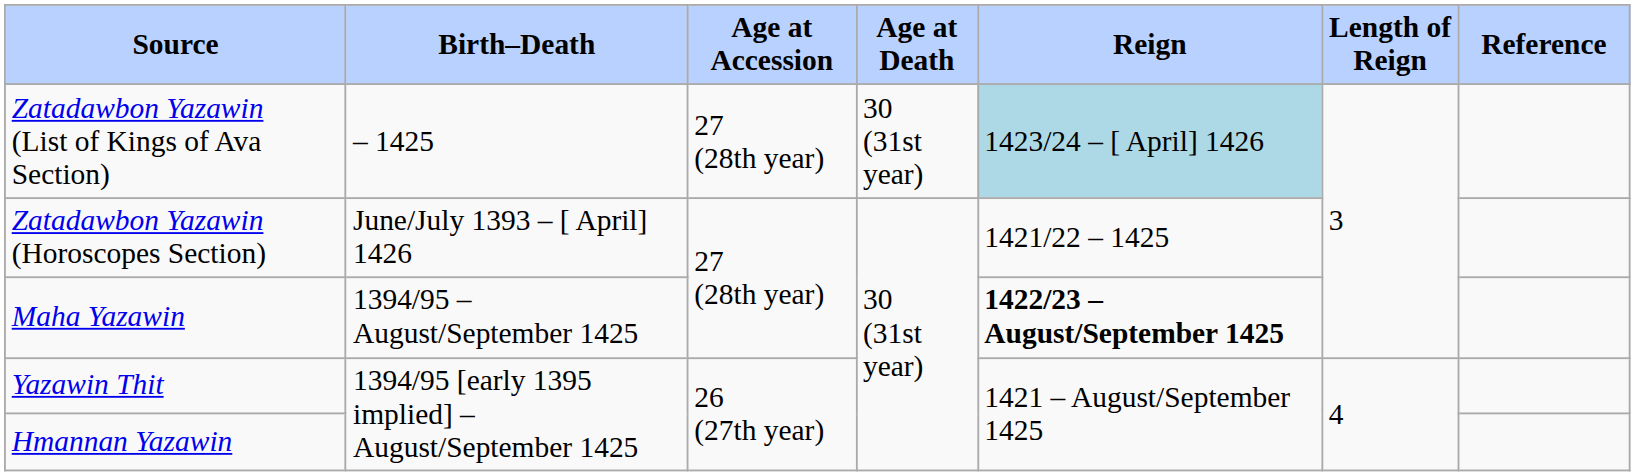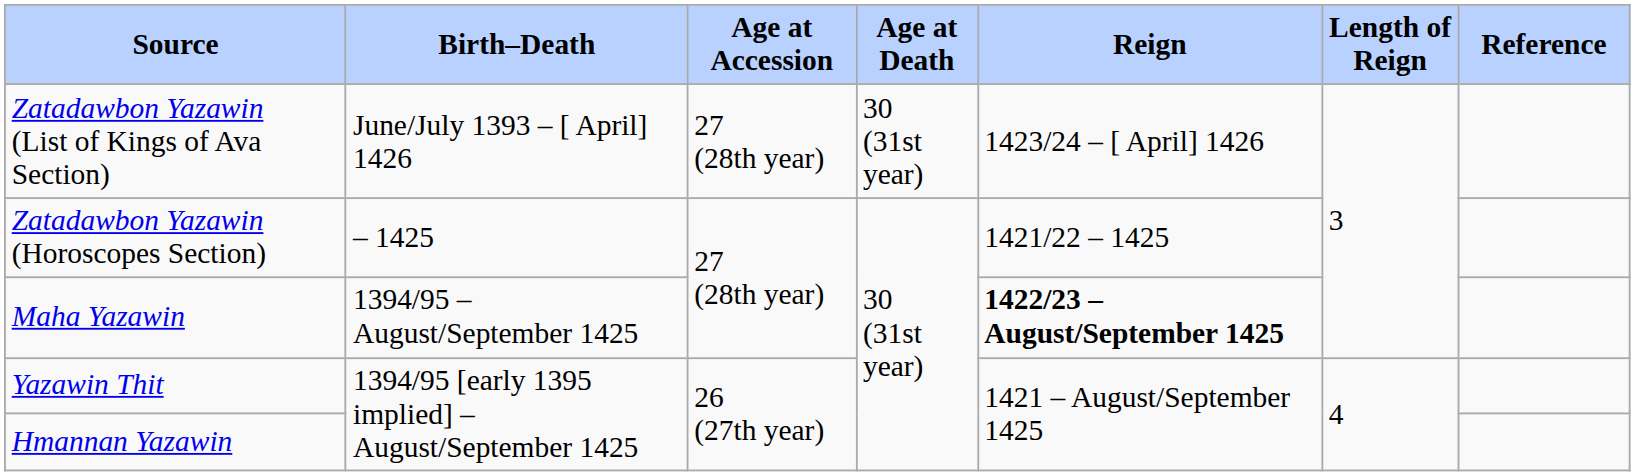(393, 140) – 1425 -> (500, 140) June/July 1393 – [ April] 1426
(1124, 140) lightblue background -> (1124, 140) no background
(500, 237) June/July 1393 – [ April] 1426 -> (393, 237) – 1425
